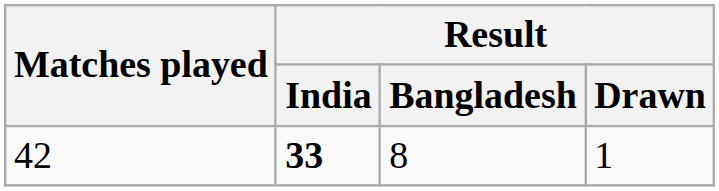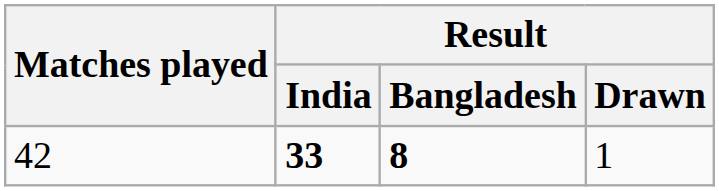(399, 154) normal -> (399, 154) bold
